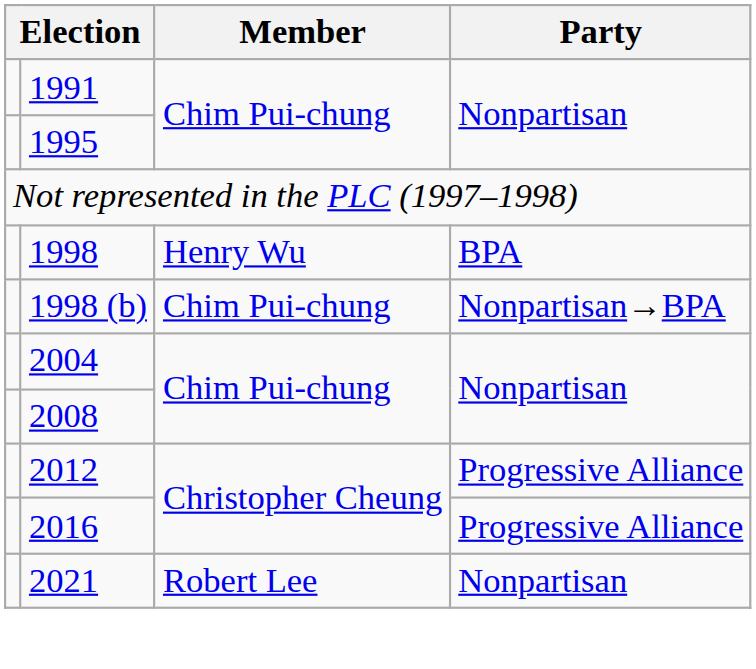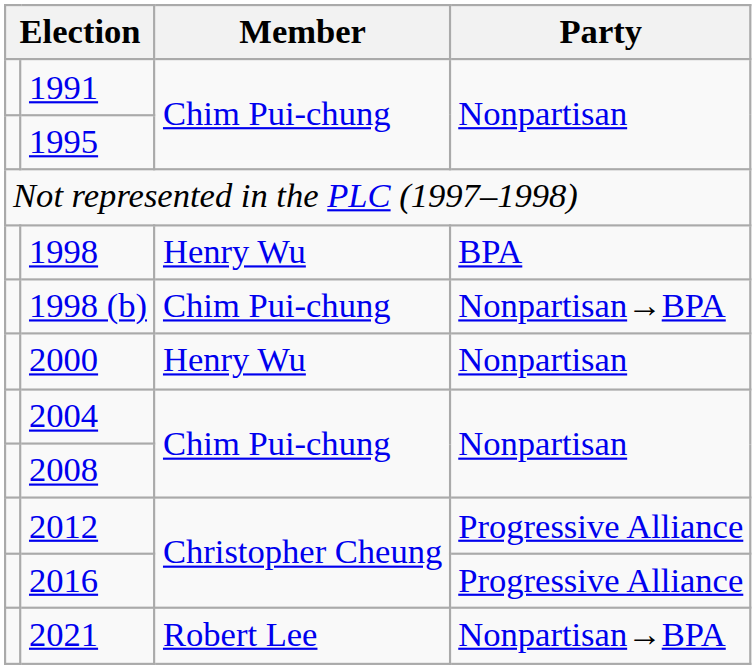+ row: (64, 360)
(543, 580) Nonpartisan -> (592, 634) Nonpartisan→BPA
